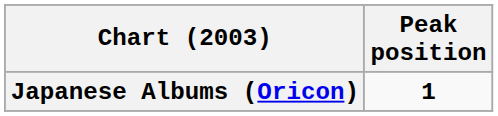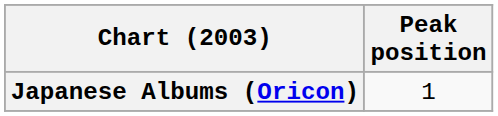(429, 92) bold -> (429, 92) normal
